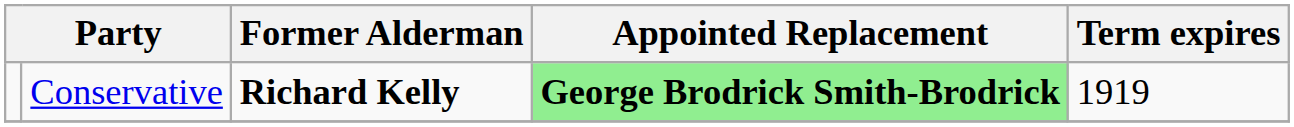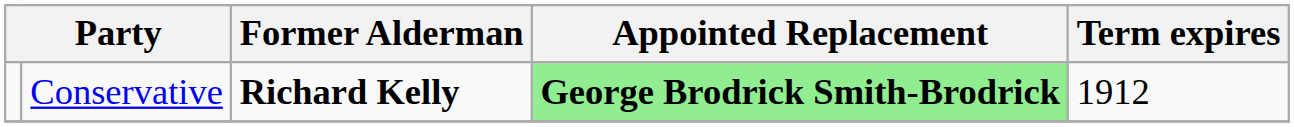(1113, 91) 1919 -> (1113, 91) 1912
